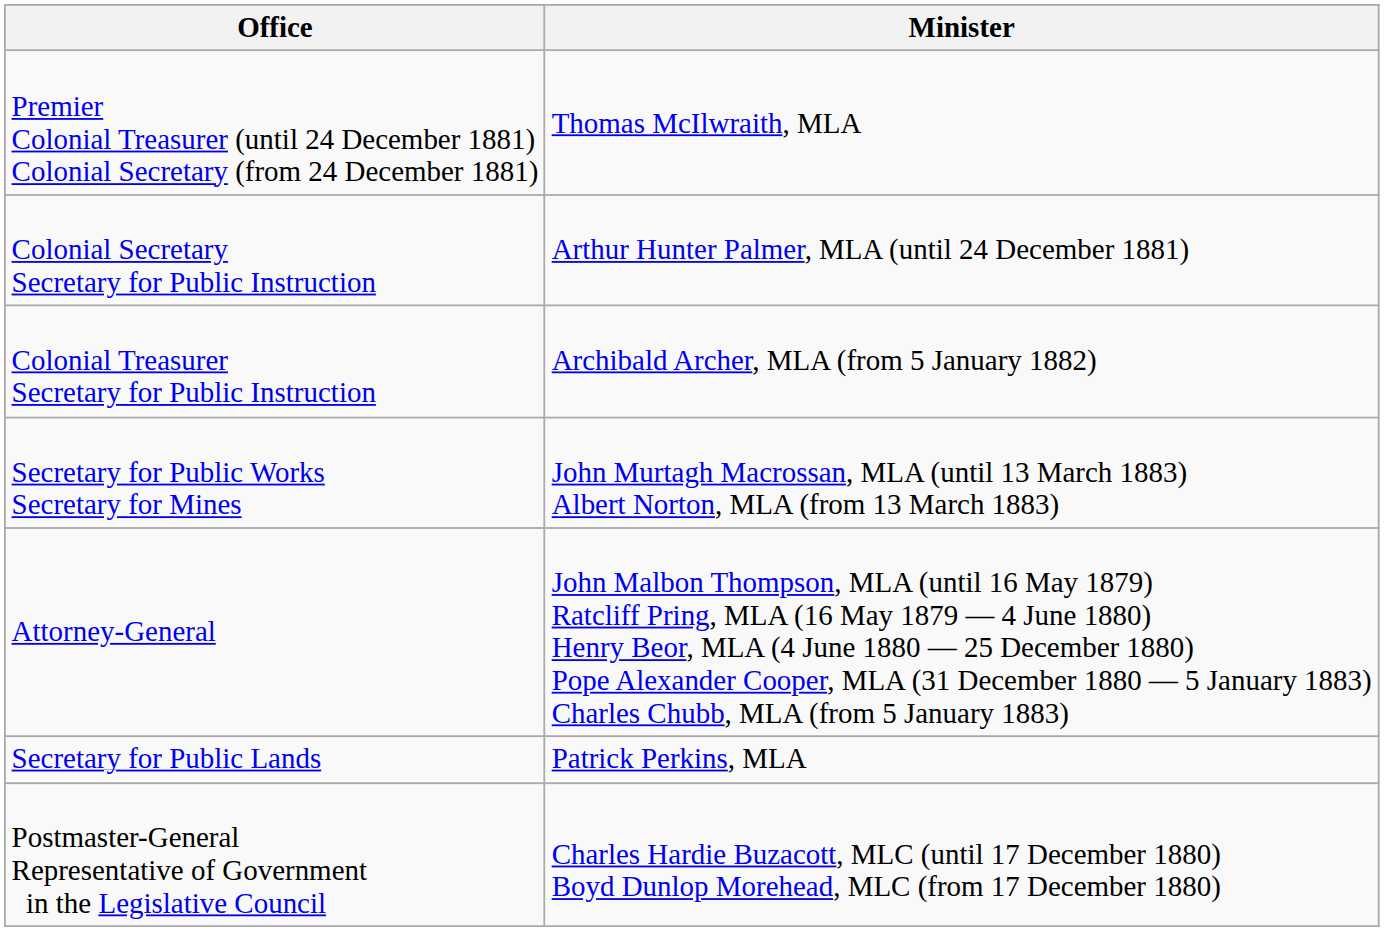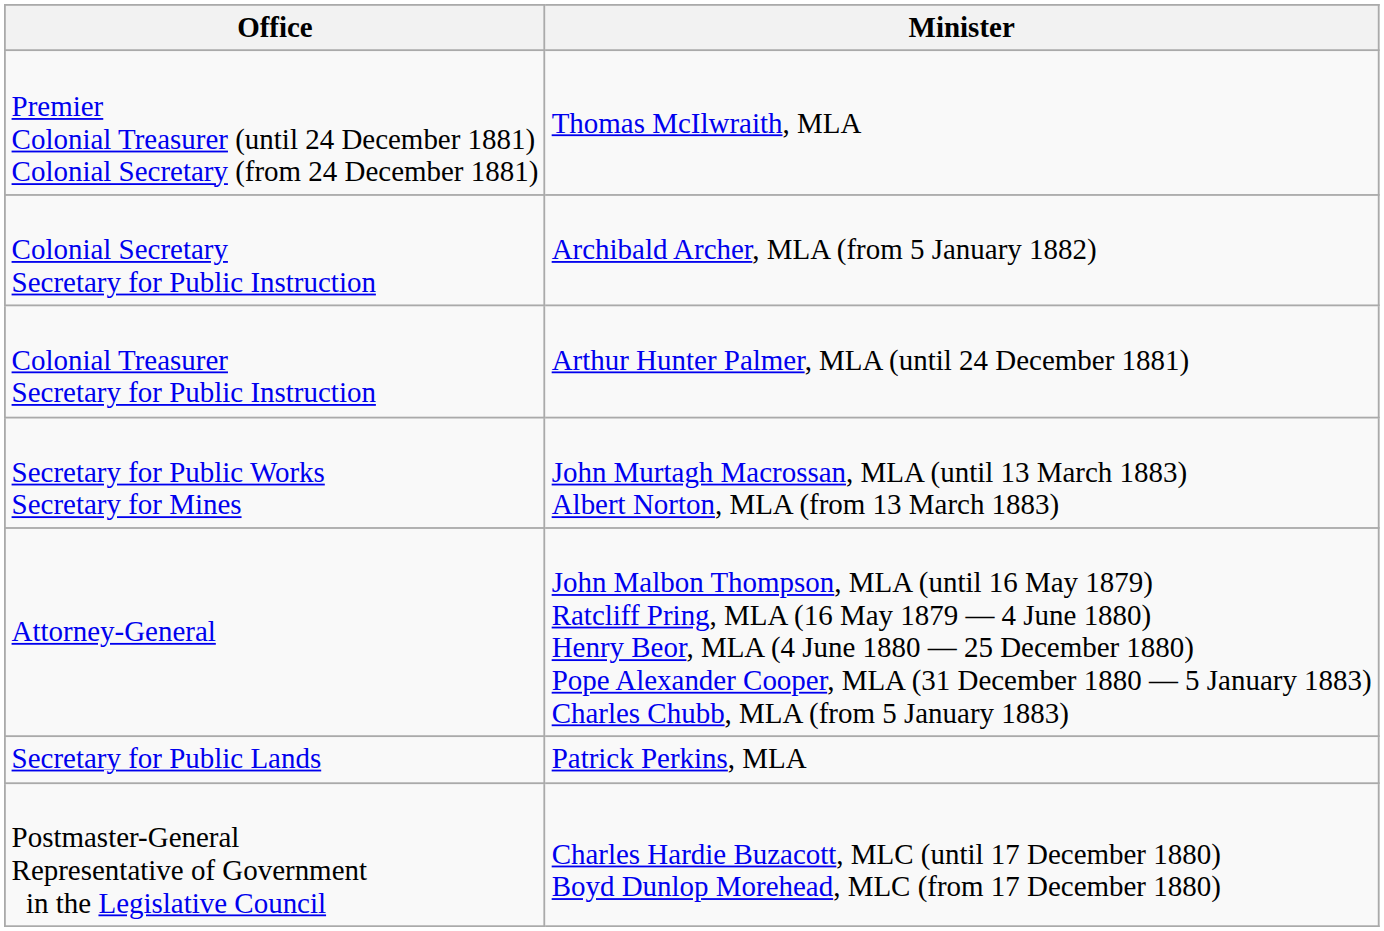(870, 249) Arthur Hunter Palmer, MLA (until 24 December 1881) -> (824, 249) Archibald Archer, MLA (from 5 January 1882)
(824, 360) Archibald Archer, MLA (from 5 January 1882) -> (870, 360) Arthur Hunter Palmer, MLA (until 24 December 1881)
